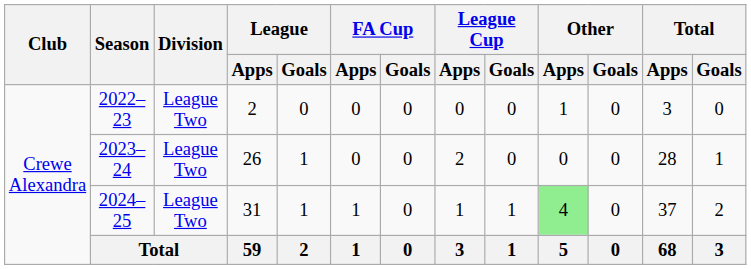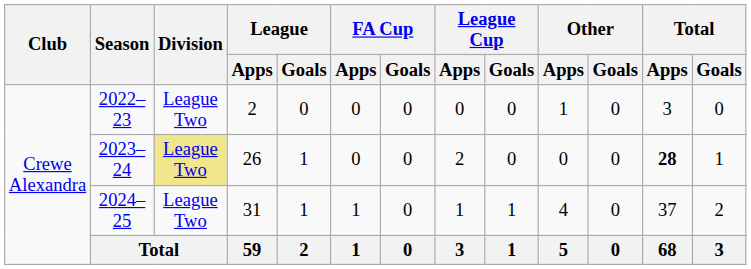(190, 159) no background -> (190, 159) khaki background
(667, 159) normal -> (667, 159) bold
(563, 210) lightgreen background -> (563, 210) no background
